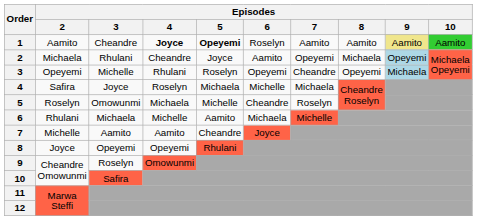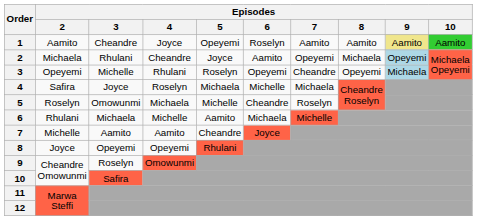(169, 42) bold -> (169, 42) normal
(220, 42) bold -> (220, 42) normal
